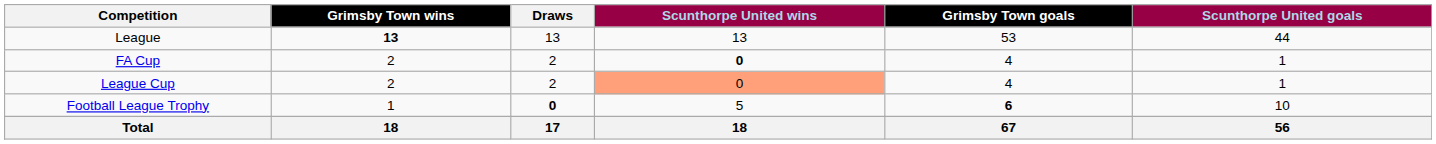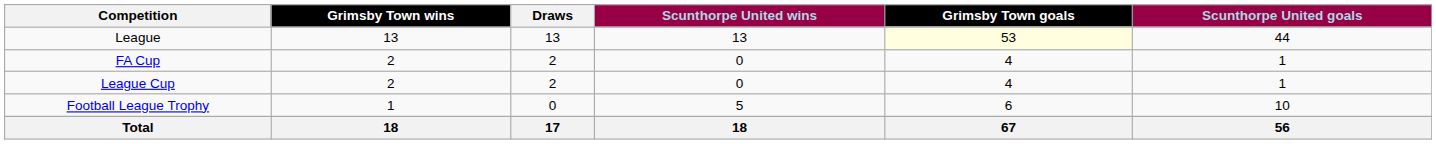(391, 38) bold -> (391, 38) normal
(1009, 38) no background -> (1009, 38) lightyellow background
(740, 60) bold -> (740, 60) normal
(740, 83) lightsalmon background -> (740, 83) no background
(553, 105) bold -> (553, 105) normal
(1009, 105) bold -> (1009, 105) normal
